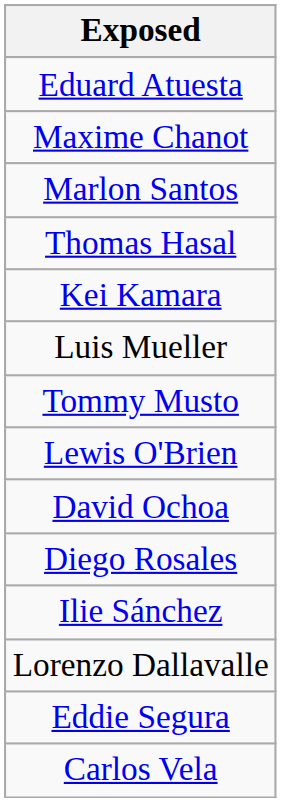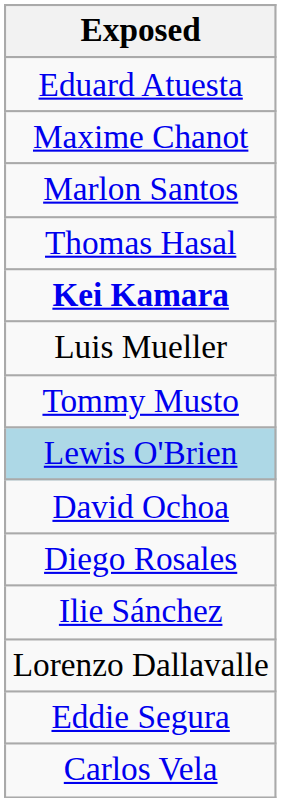(141, 294) normal -> (141, 294) bold
(141, 453) no background -> (141, 453) lightblue background
